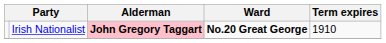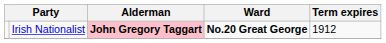(324, 30) 1910 -> (324, 30) 1912
